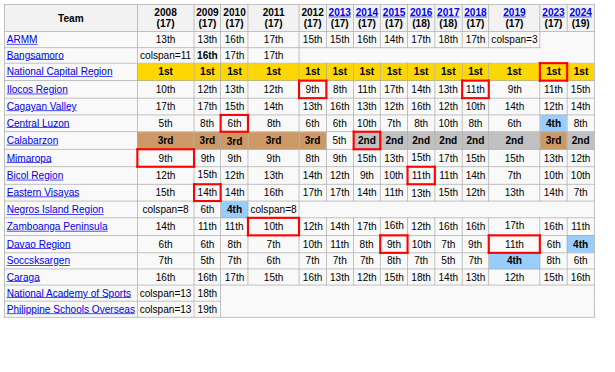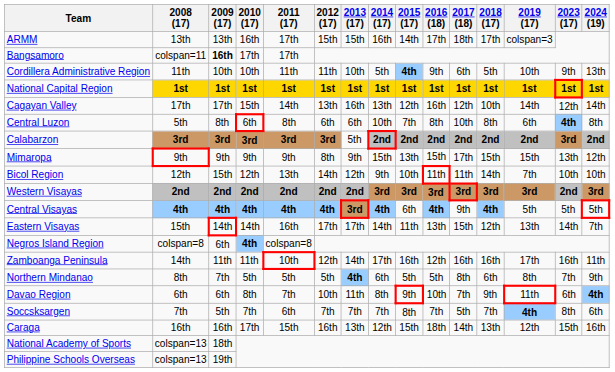+ row: (78, 72)
- row: (37, 90)
+ row: (44, 192)
+ row: (42, 210)
+ row: (50, 278)
